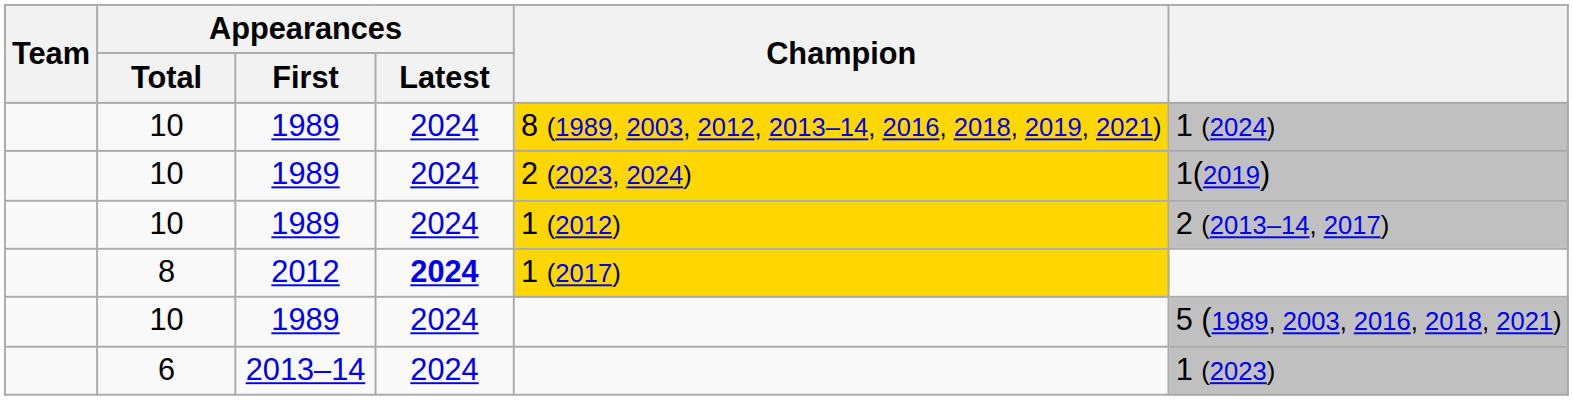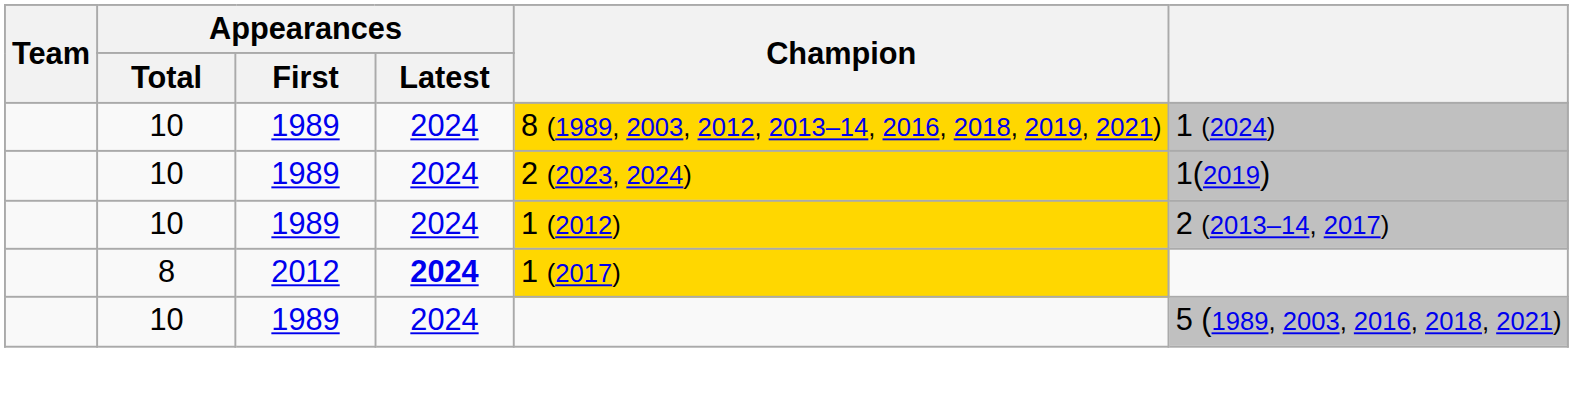- row: (167, 369)
